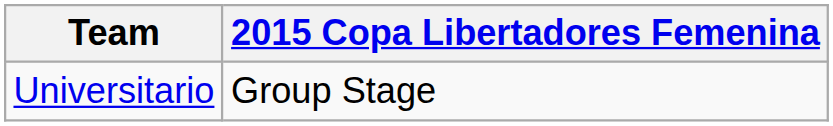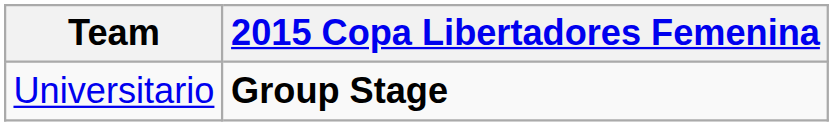(334, 90) normal -> (340, 90) bold
